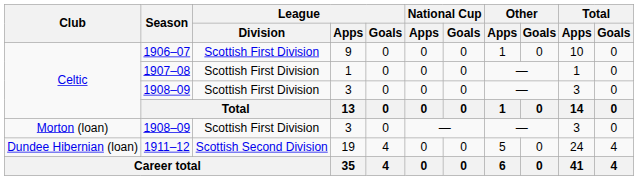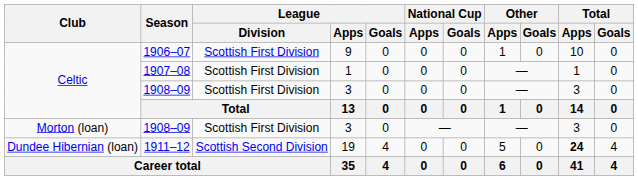(577, 147) normal -> (577, 147) bold
